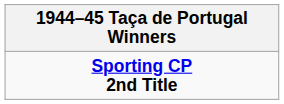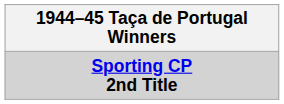(142, 75) no background -> (142, 75) lightgrey background
